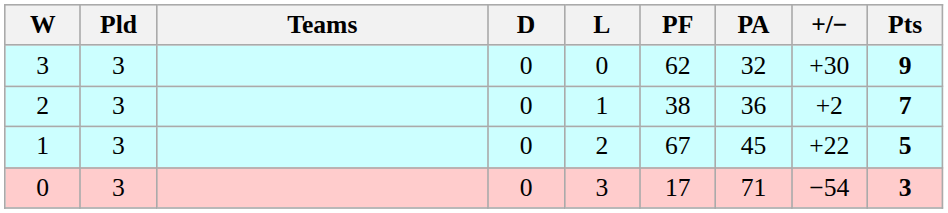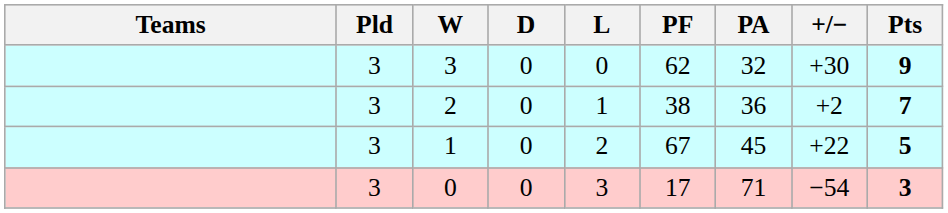columns swapped: (322, 24) <-> (43, 24)
